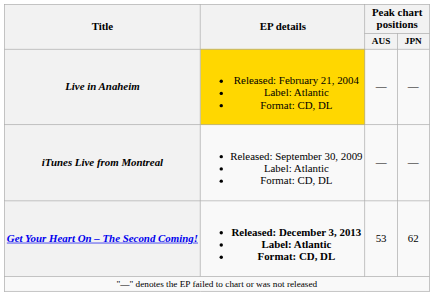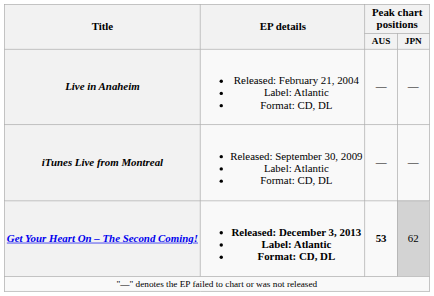(283, 93) gold background -> (283, 93) no background
(381, 238) normal -> (381, 238) bold
(413, 238) no background -> (413, 238) lightgrey background
